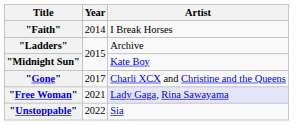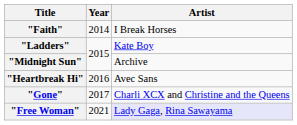(127, 45) Archive -> (134, 45) Kate Boy
(130, 62) Kate Boy -> (131, 62) Archive
+ row: (45, 78)
- row: (43, 111)
